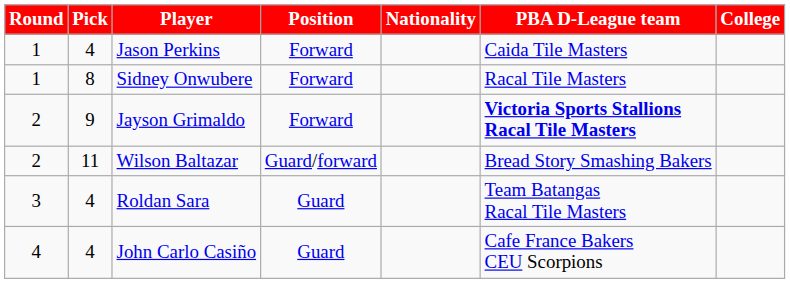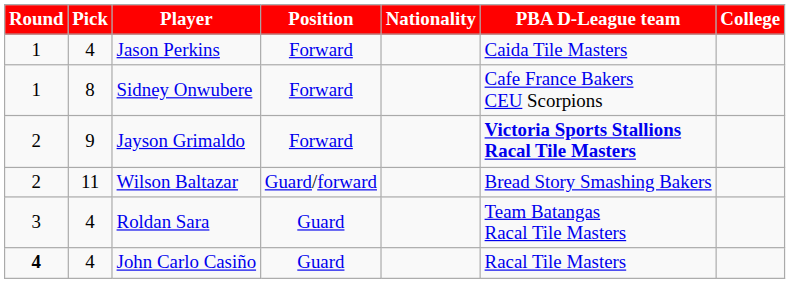(555, 79) Racal Tile Masters -> (559, 89) Cafe France Bakers CEU Scorpions
(36, 252) normal -> (36, 262) bold
(559, 252) Cafe France Bakers CEU Scorpions -> (555, 262) Racal Tile Masters
